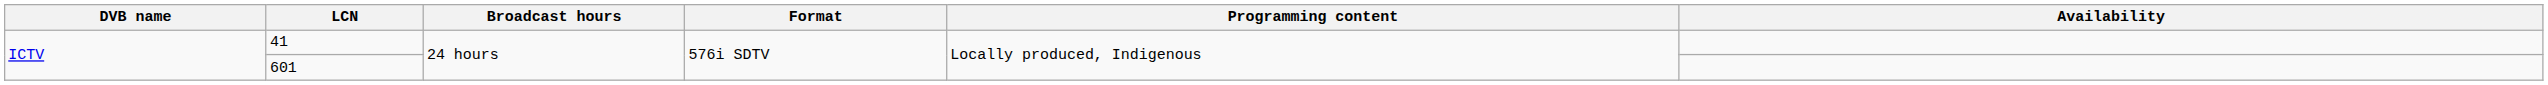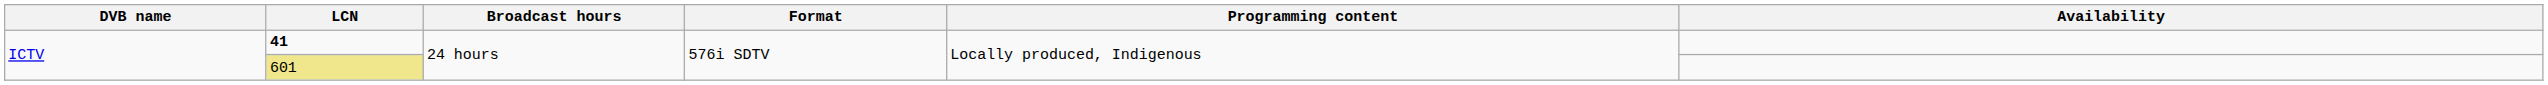(279, 42) normal -> (279, 42) bold
(283, 67) no background -> (283, 67) khaki background
